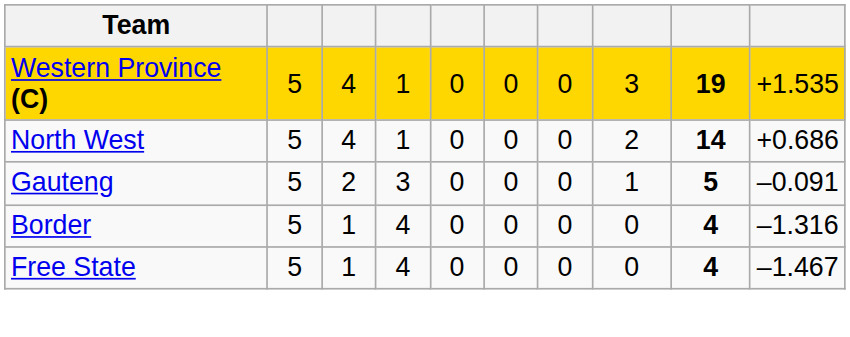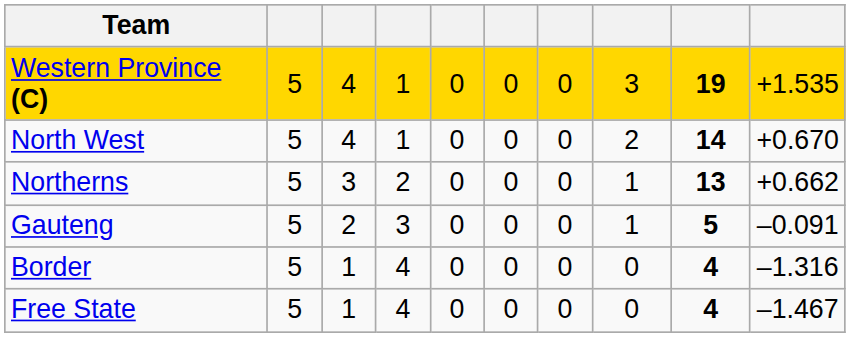(798, 140) +0.686 -> (798, 140) +0.670
+ row: (70, 182)
